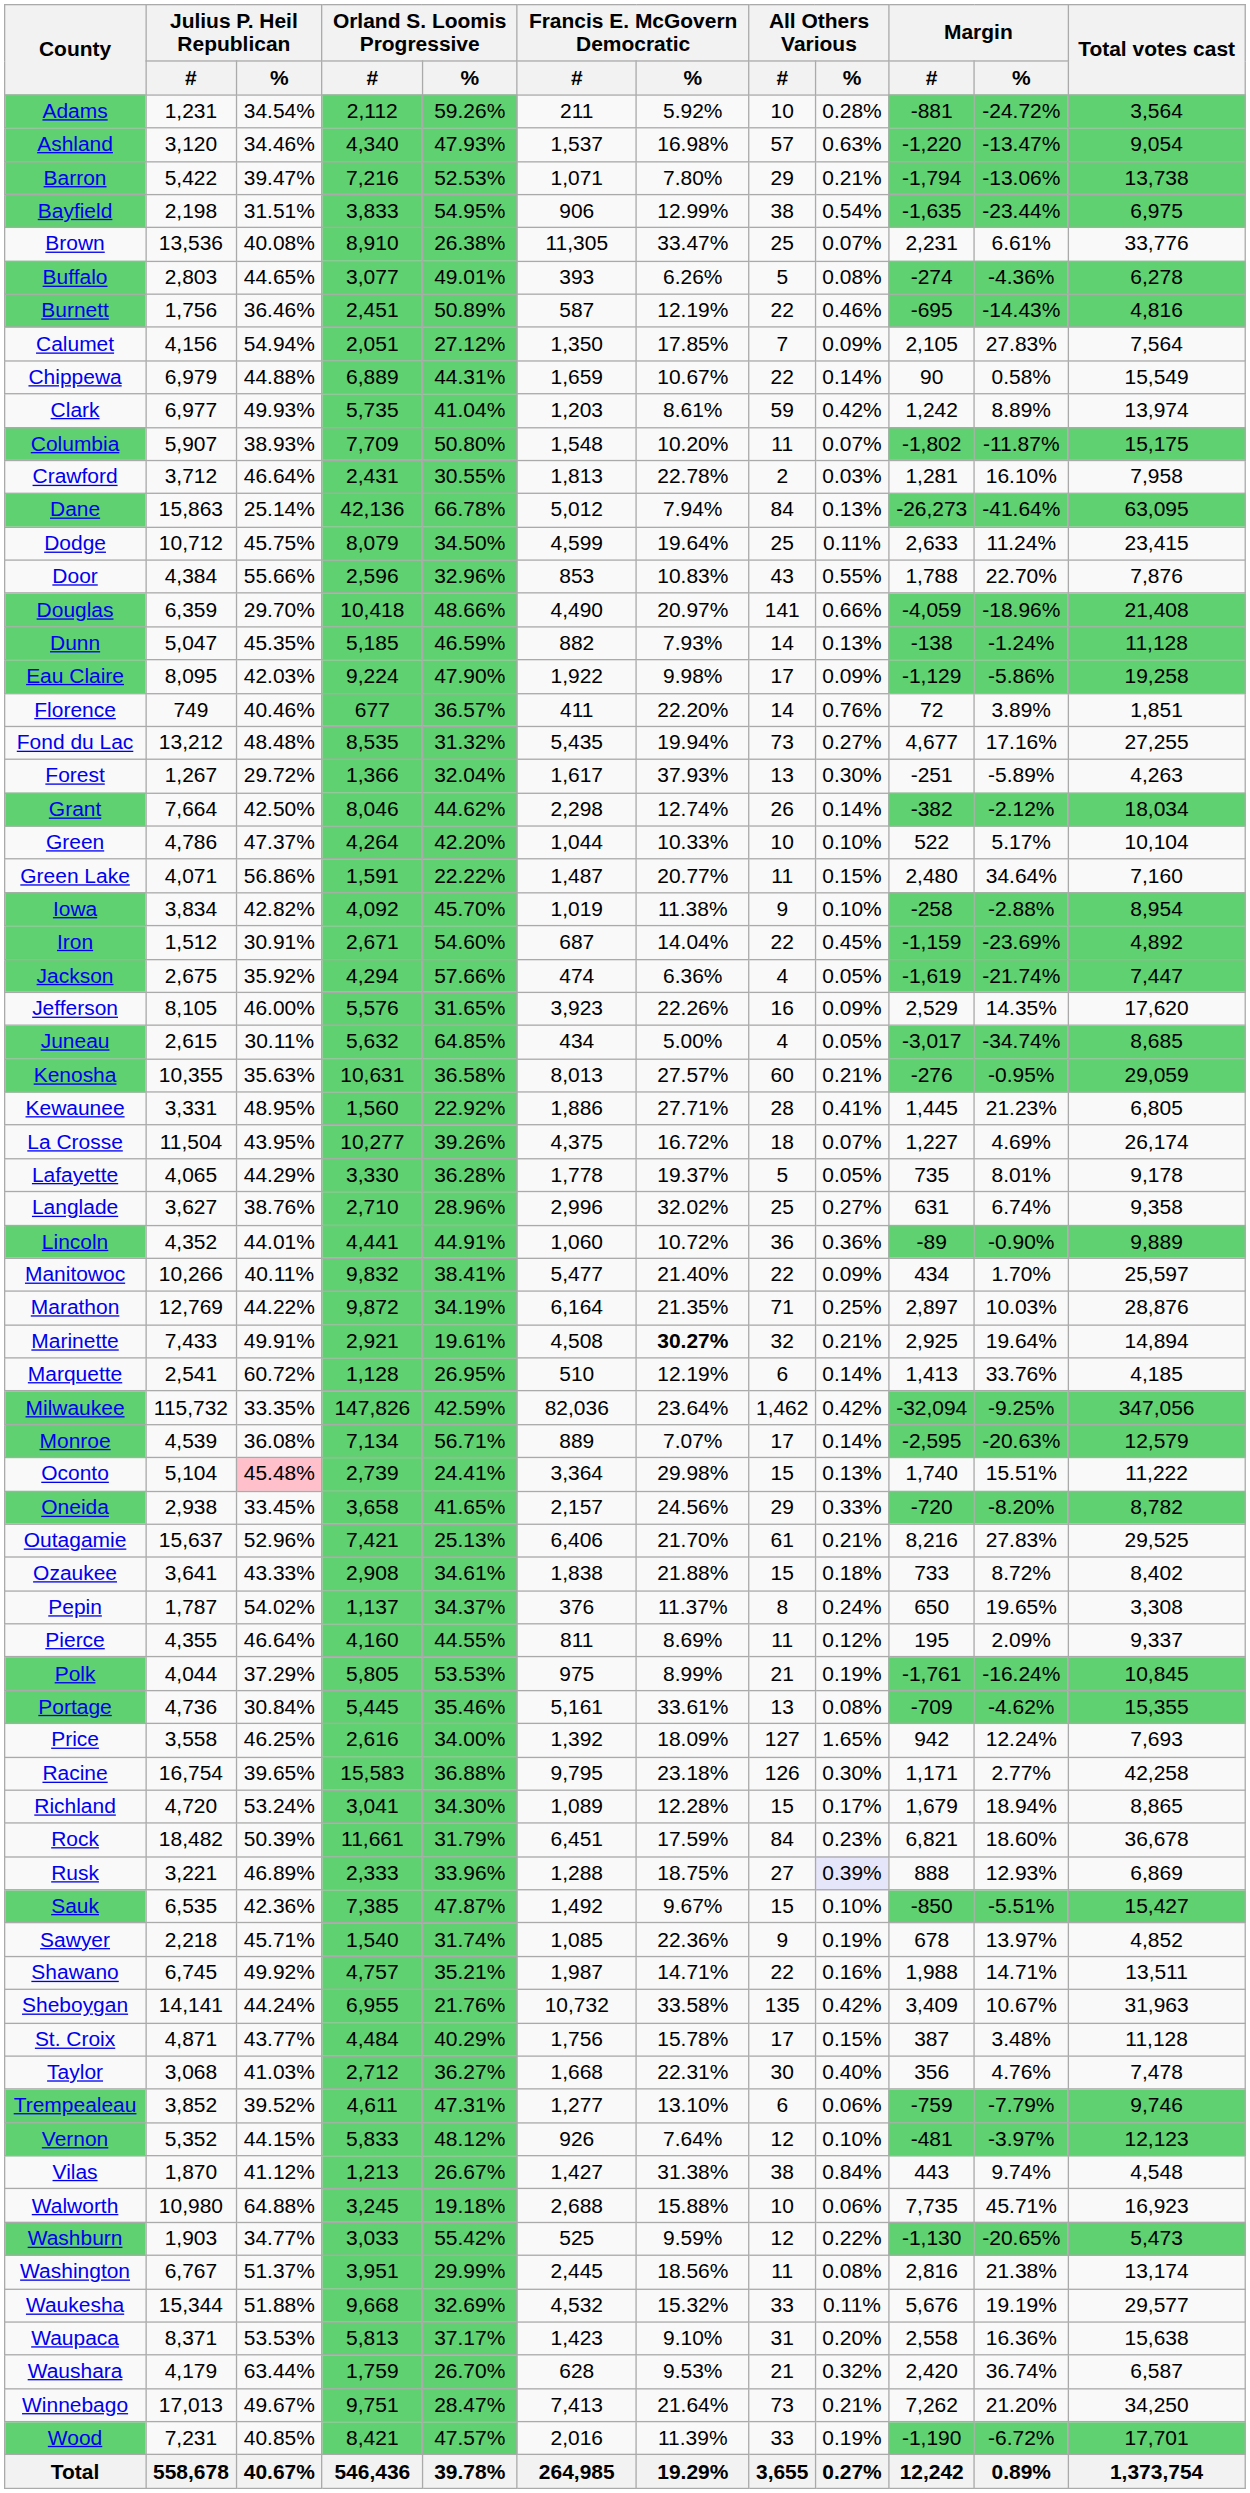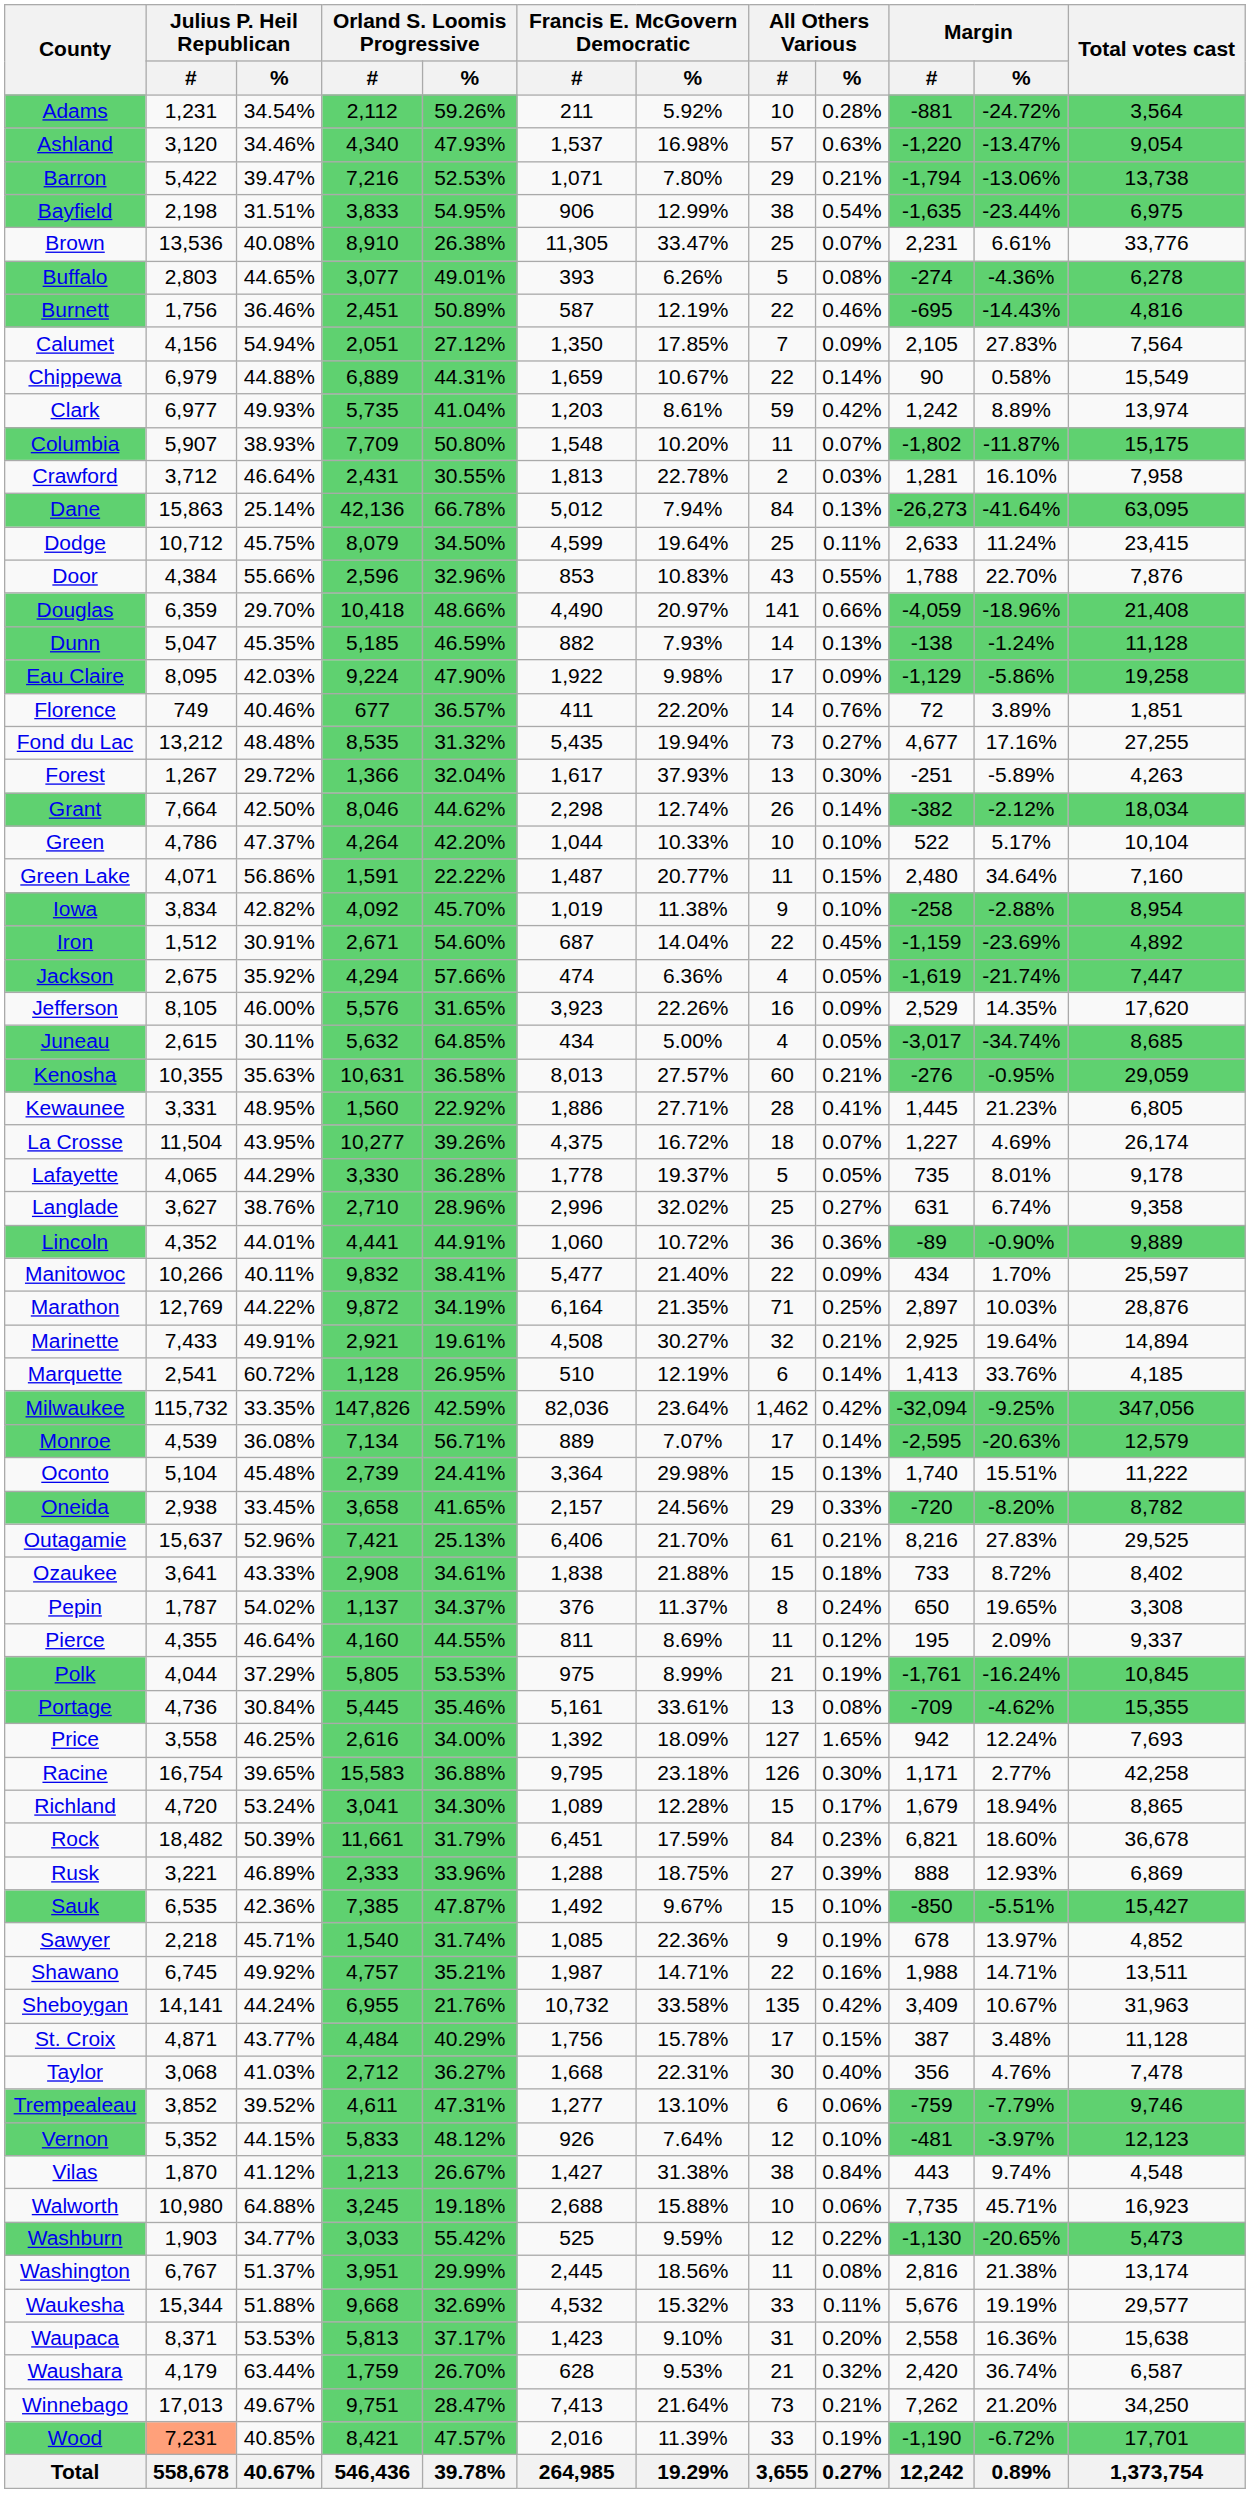(693, 1341) bold -> (693, 1341) normal
(279, 1474) pink background -> (279, 1474) no background
(852, 1872) lavender background -> (852, 1872) no background
(191, 2438) no background -> (191, 2438) lightsalmon background
